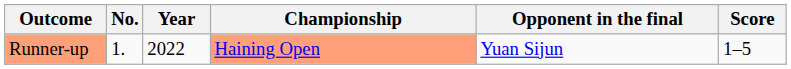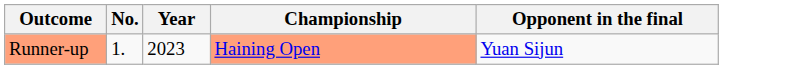- column: (752, 19)
(166, 49) 2022 -> (166, 49) 2023
